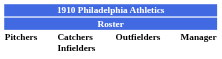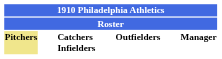(21, 37) no background -> (21, 37) khaki background
